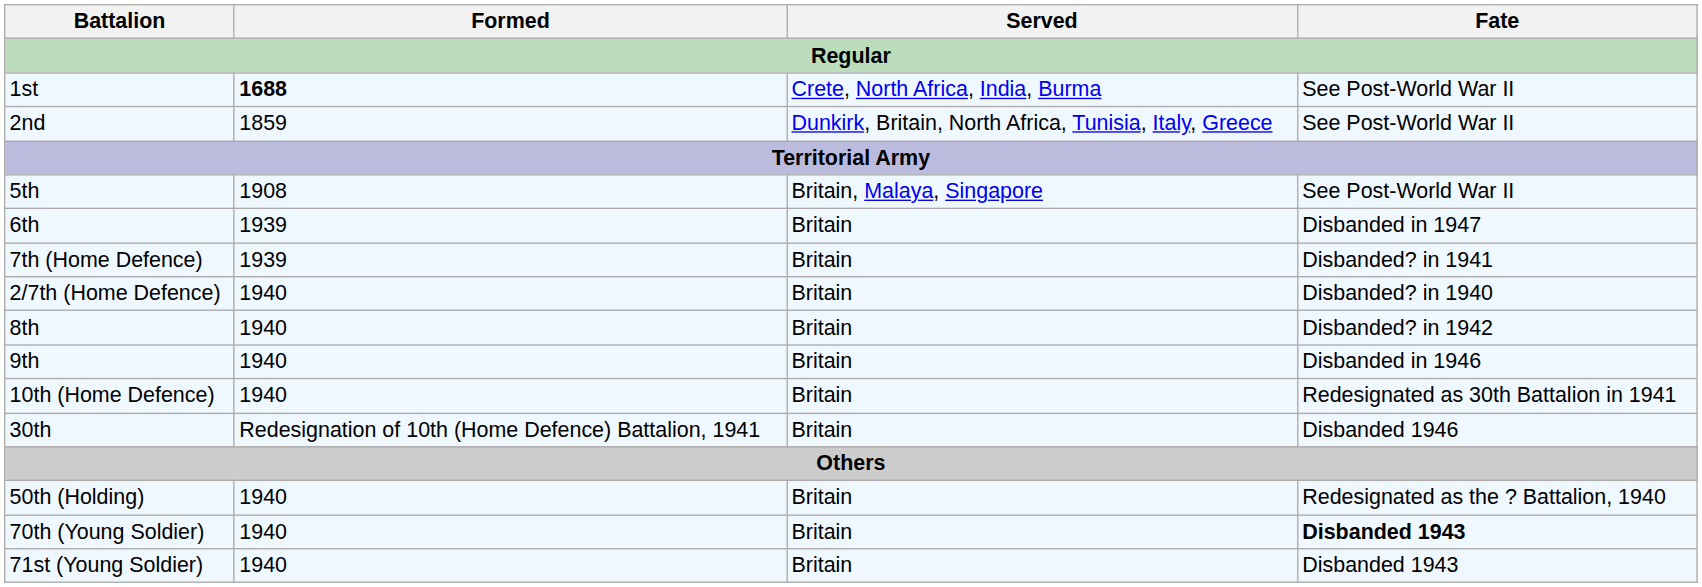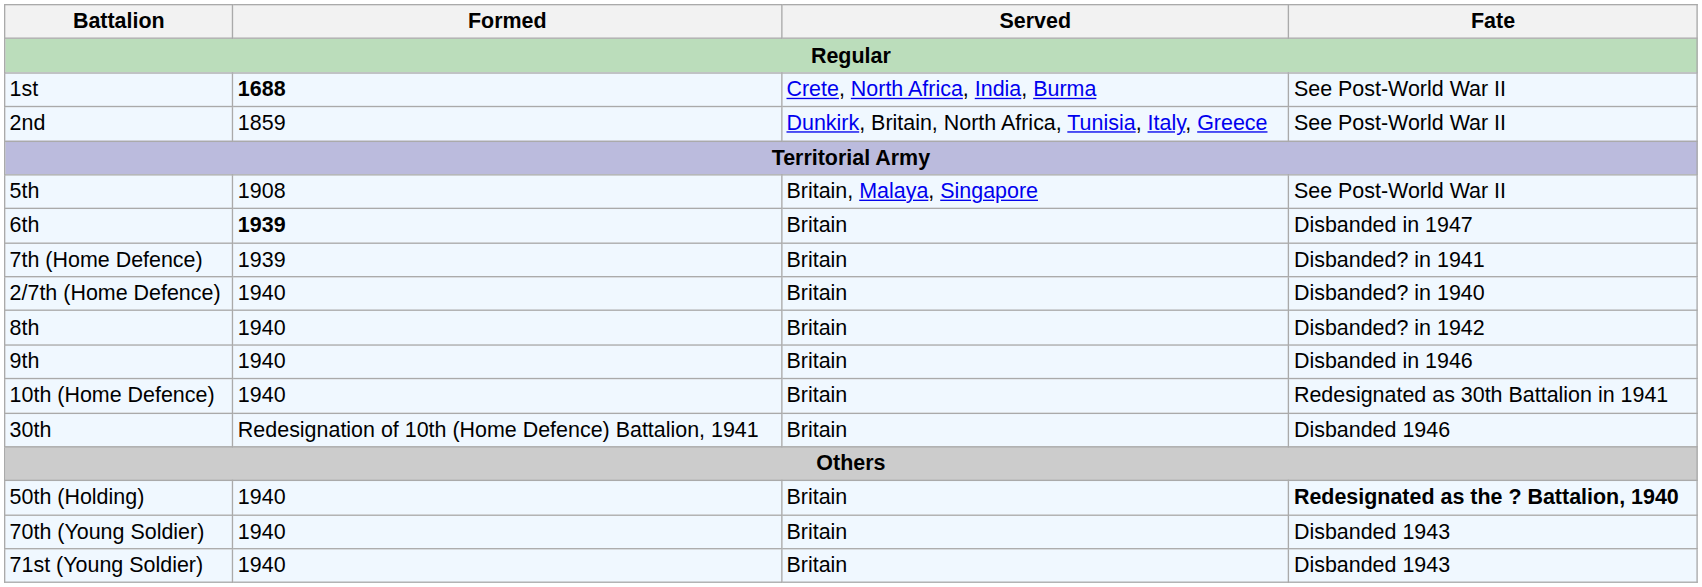(263, 225) normal -> (262, 225) bold
(1484, 497) normal -> (1486, 497) bold
(1384, 531) bold -> (1372, 531) normal
